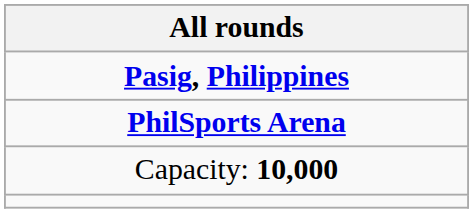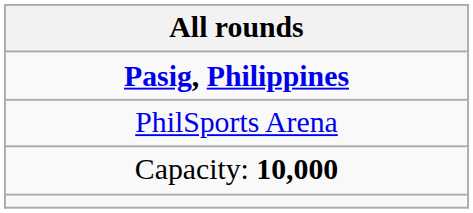(236, 122) bold -> (236, 122) normal
